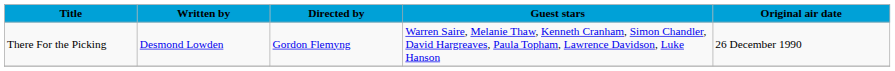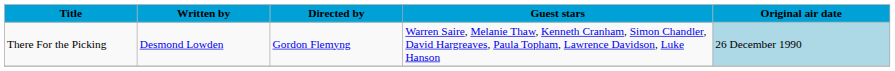(758, 44) no background -> (758, 44) lightblue background
